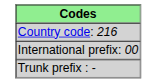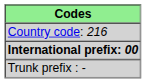(78, 50) normal -> (73, 50) bold
